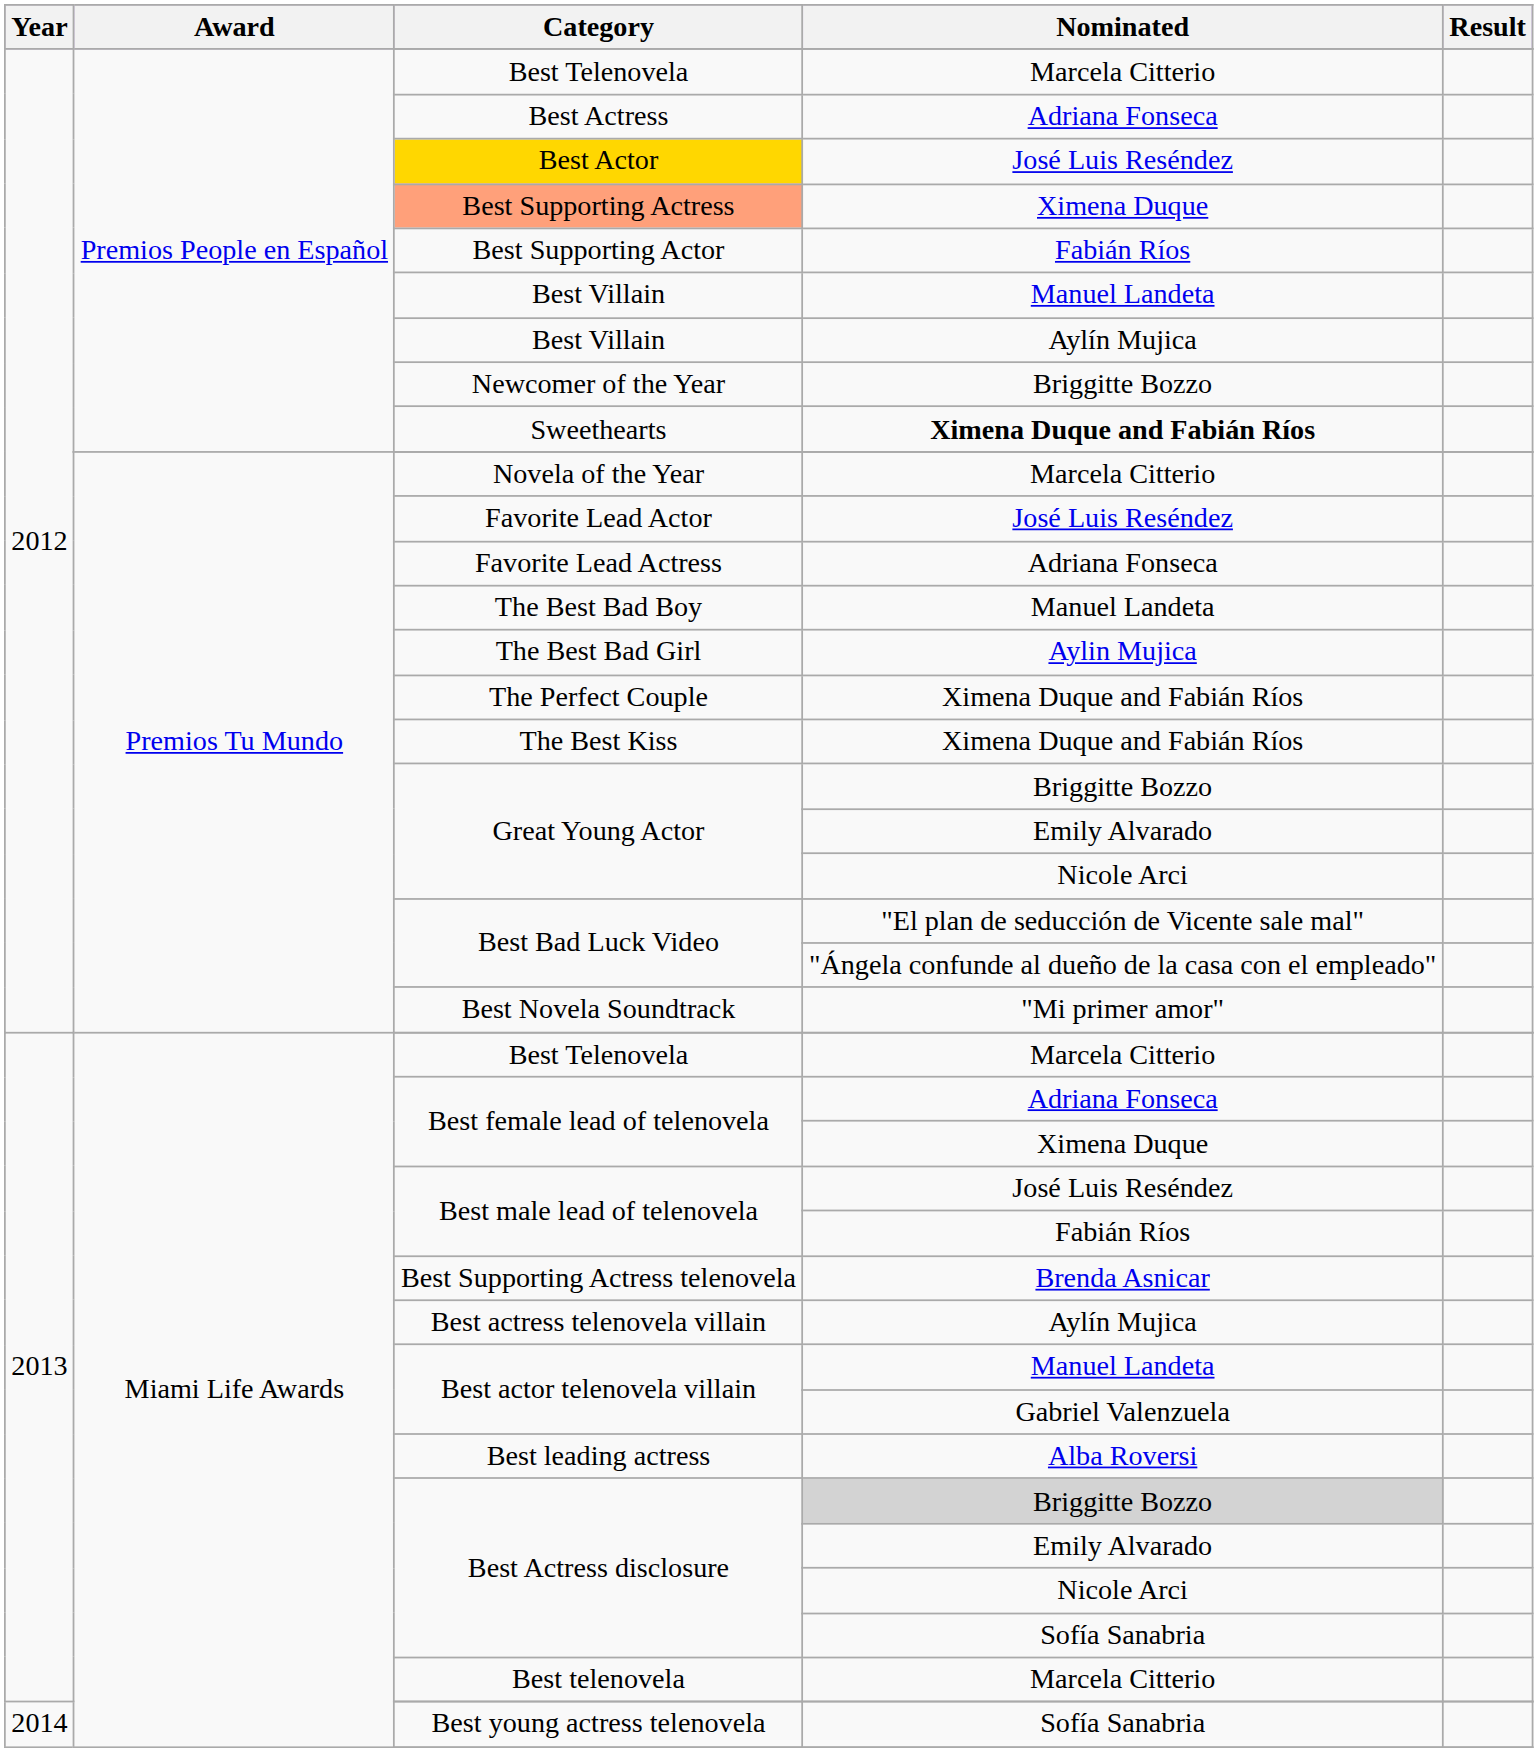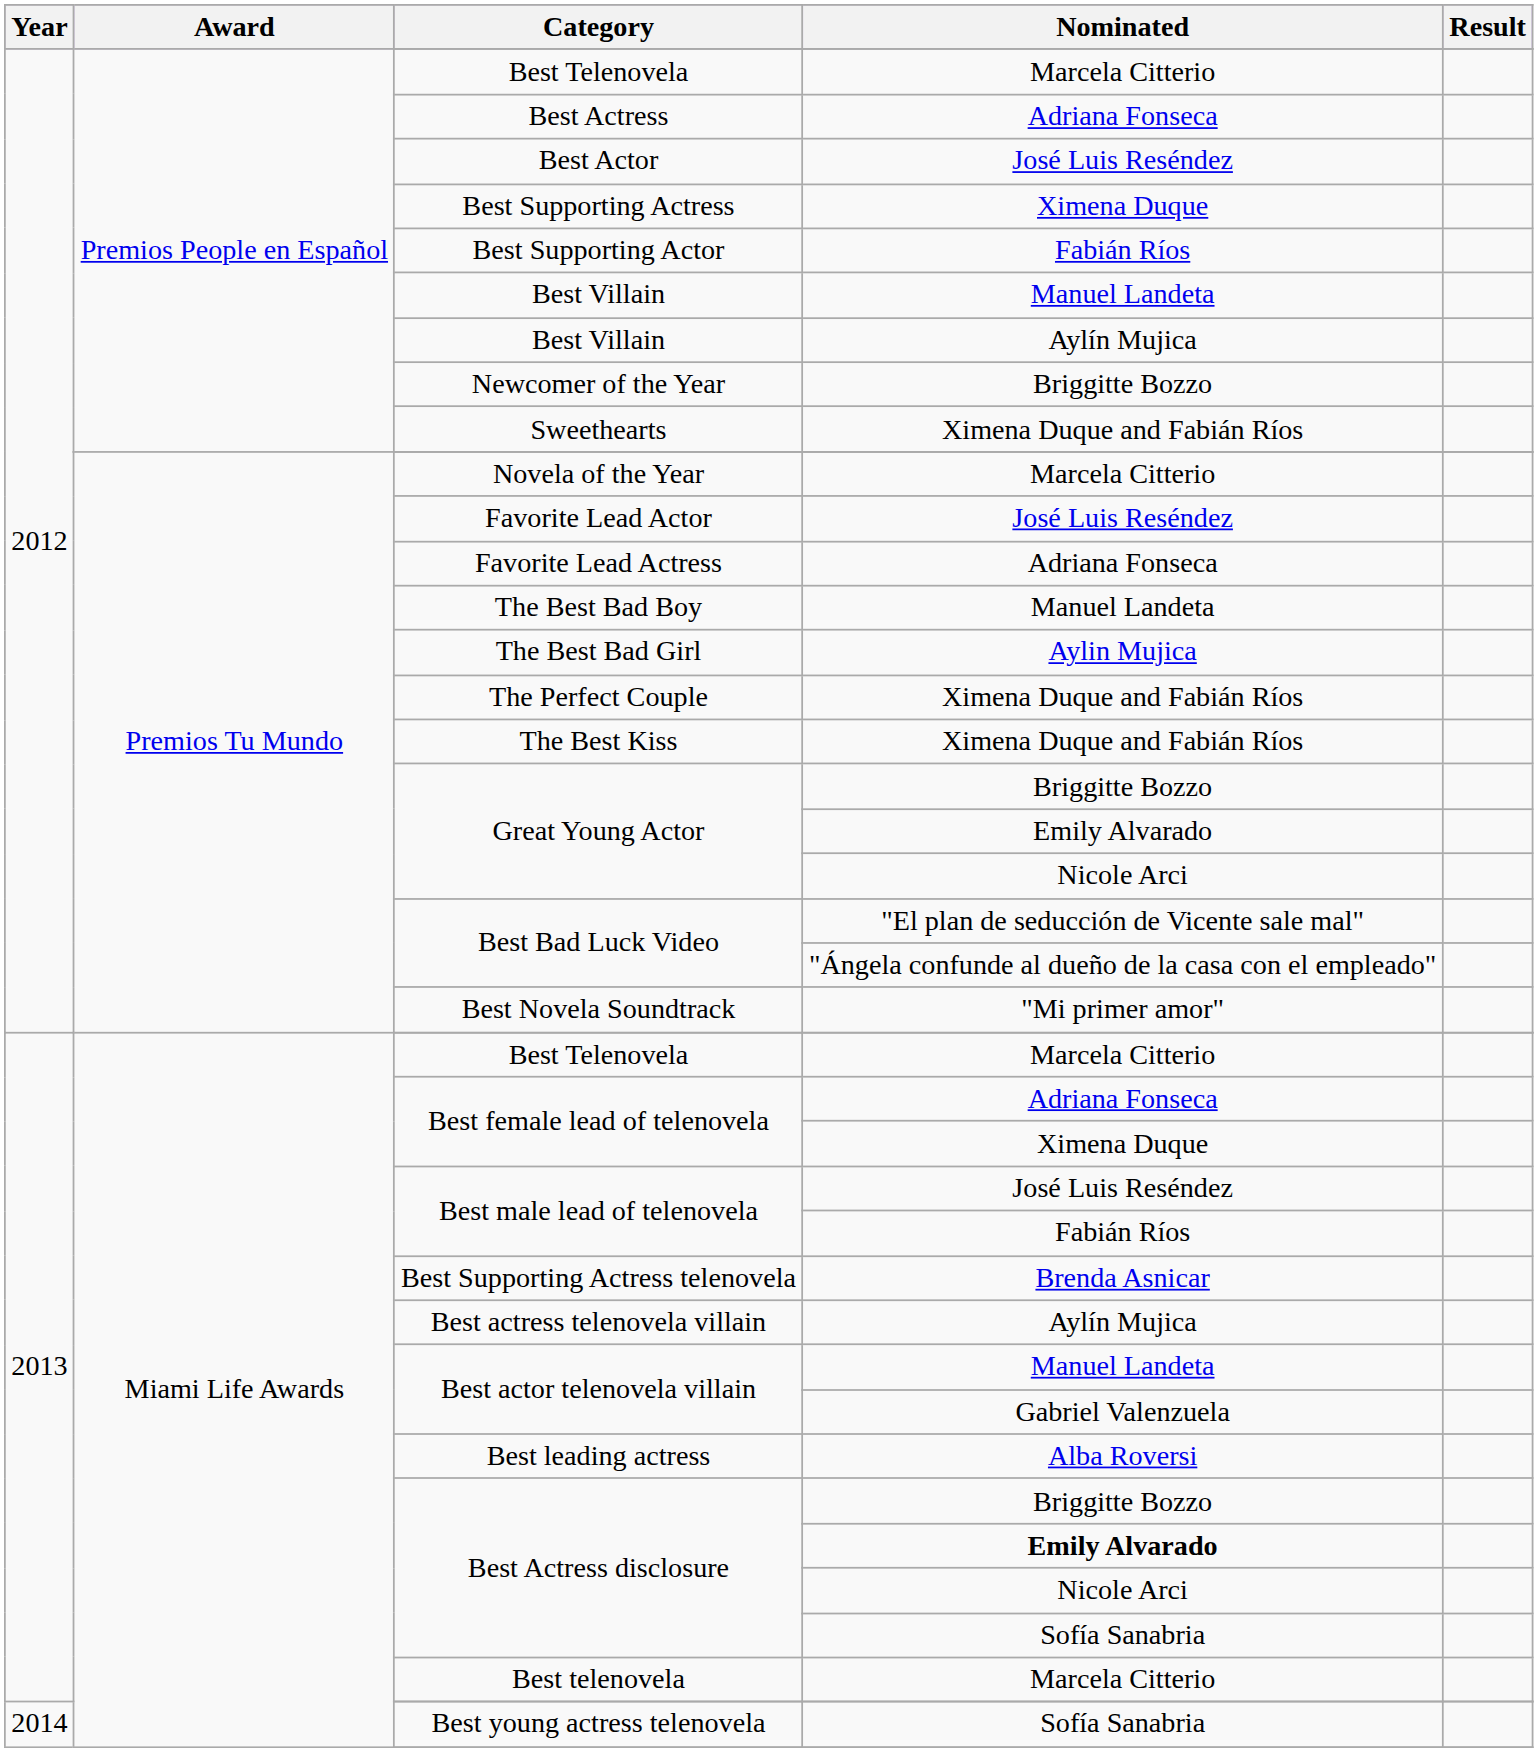(598, 160) gold background -> (598, 160) no background
(598, 205) lightsalmon background -> (598, 205) no background
(1123, 428) bold -> (1123, 428) normal
(1123, 1500) lightgrey background -> (1123, 1500) no background
(1123, 1545) normal -> (1123, 1545) bold
